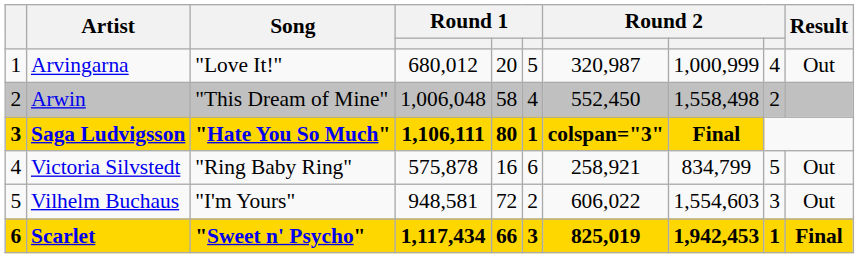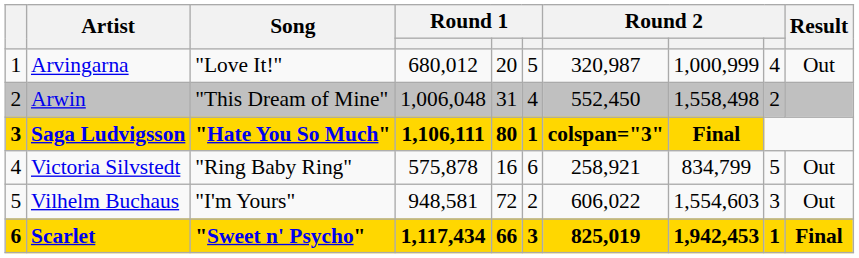(507, 99) 58 -> (507, 99) 31
